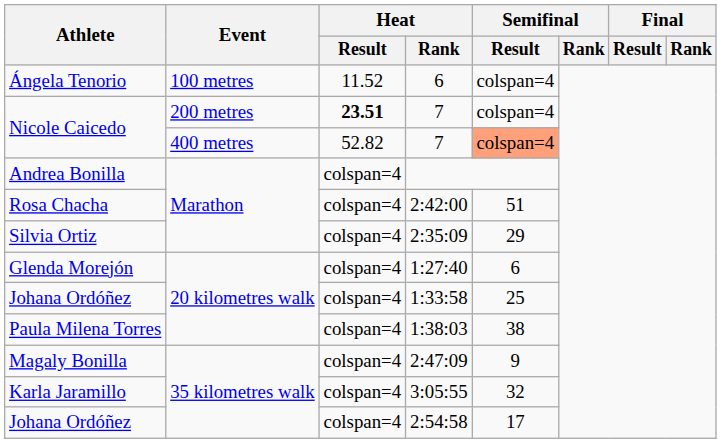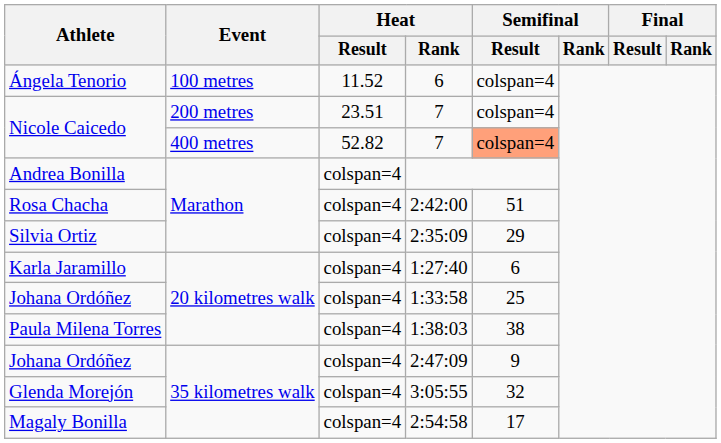(362, 112) bold -> (362, 112) normal
(71, 267) Glenda Morejón -> (67, 267) Karla Jaramillo
(68, 361) Magaly Bonilla -> (70, 361) Johana Ordóñez
(67, 392) Karla Jaramillo -> (71, 392) Glenda Morejón
(70, 423) Johana Ordóñez -> (68, 423) Magaly Bonilla
